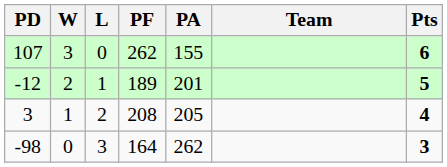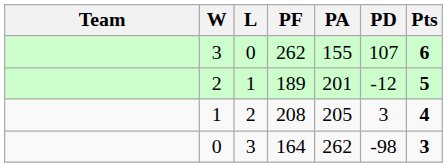columns swapped: (309, 20) <-> (28, 20)
